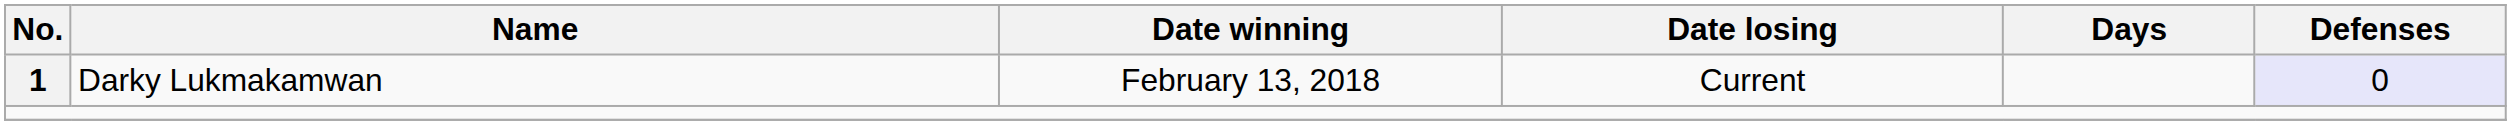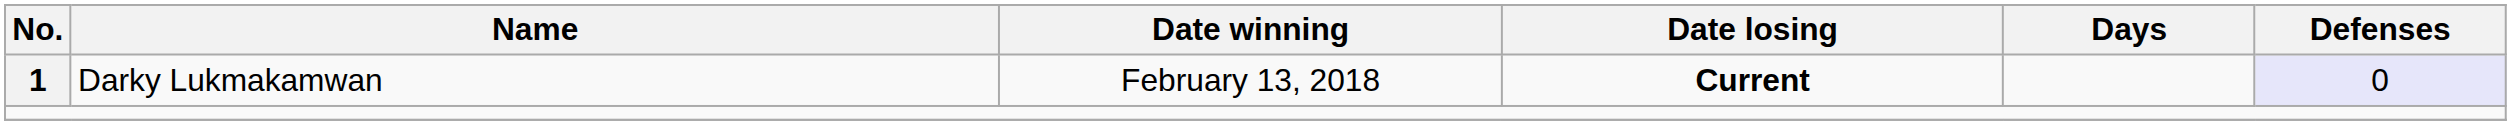(1753, 79) normal -> (1753, 79) bold
